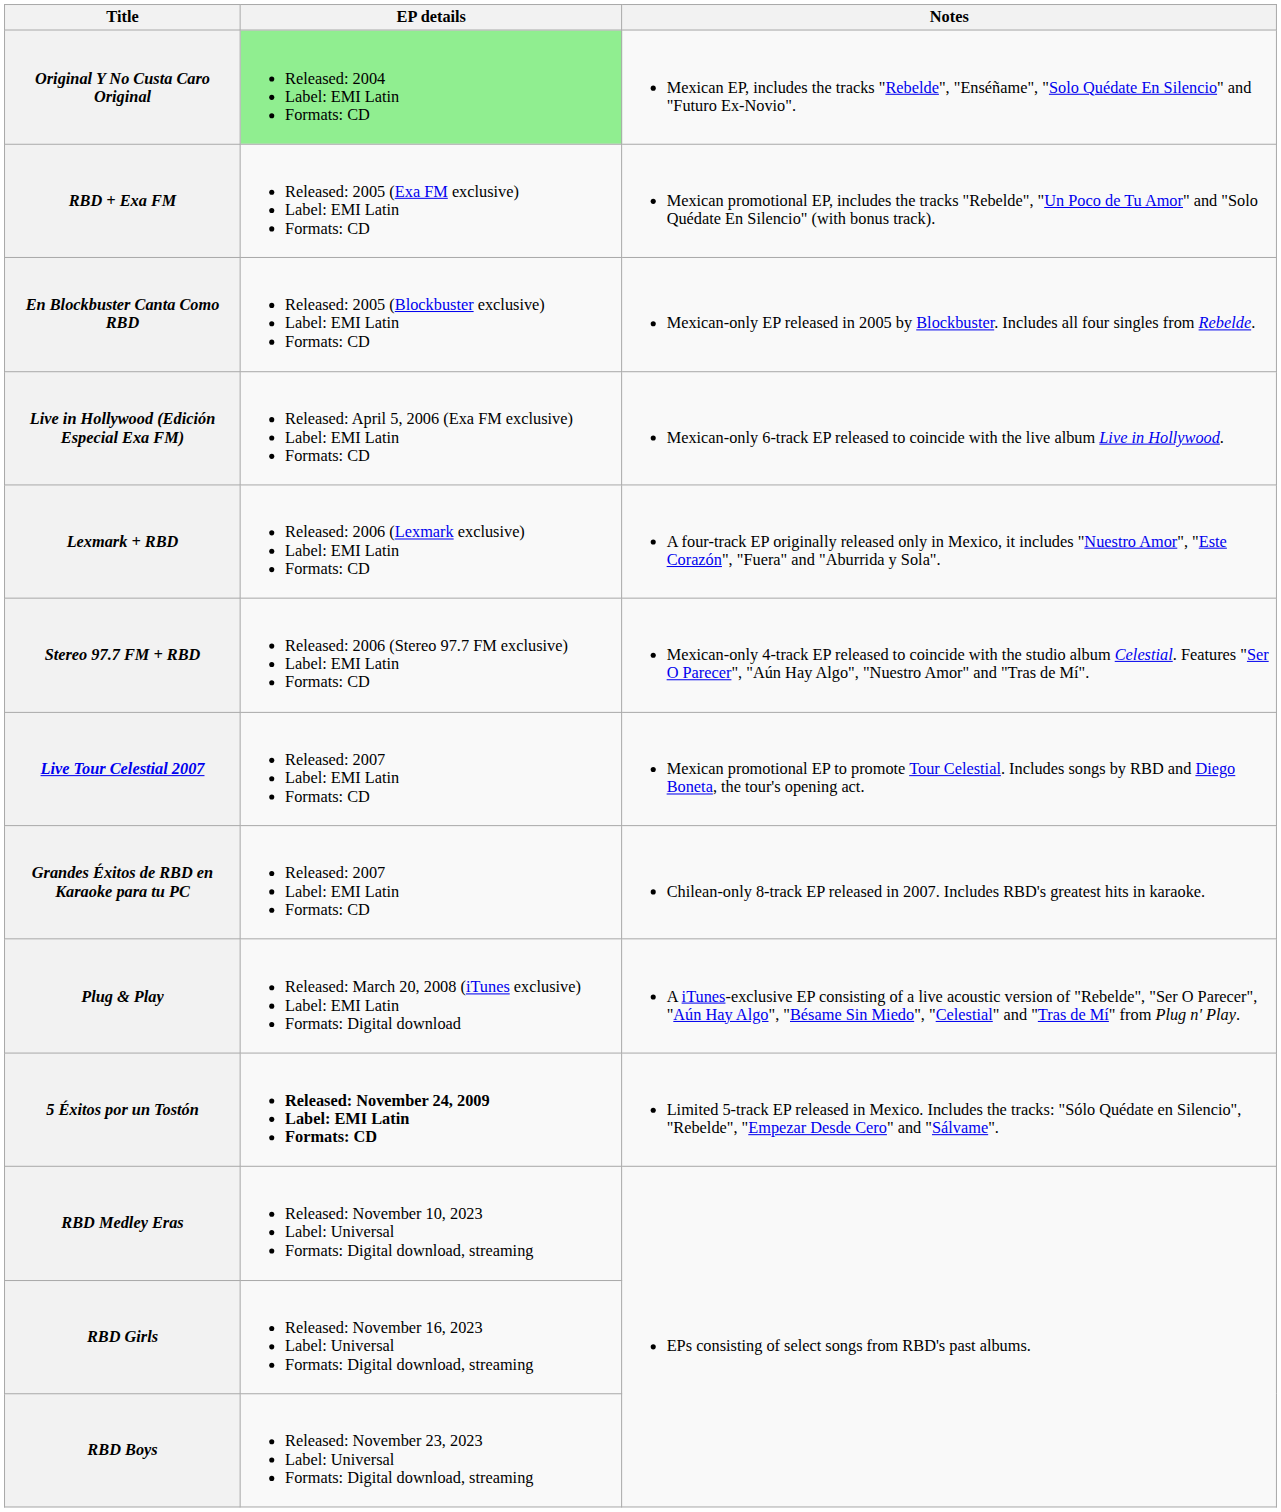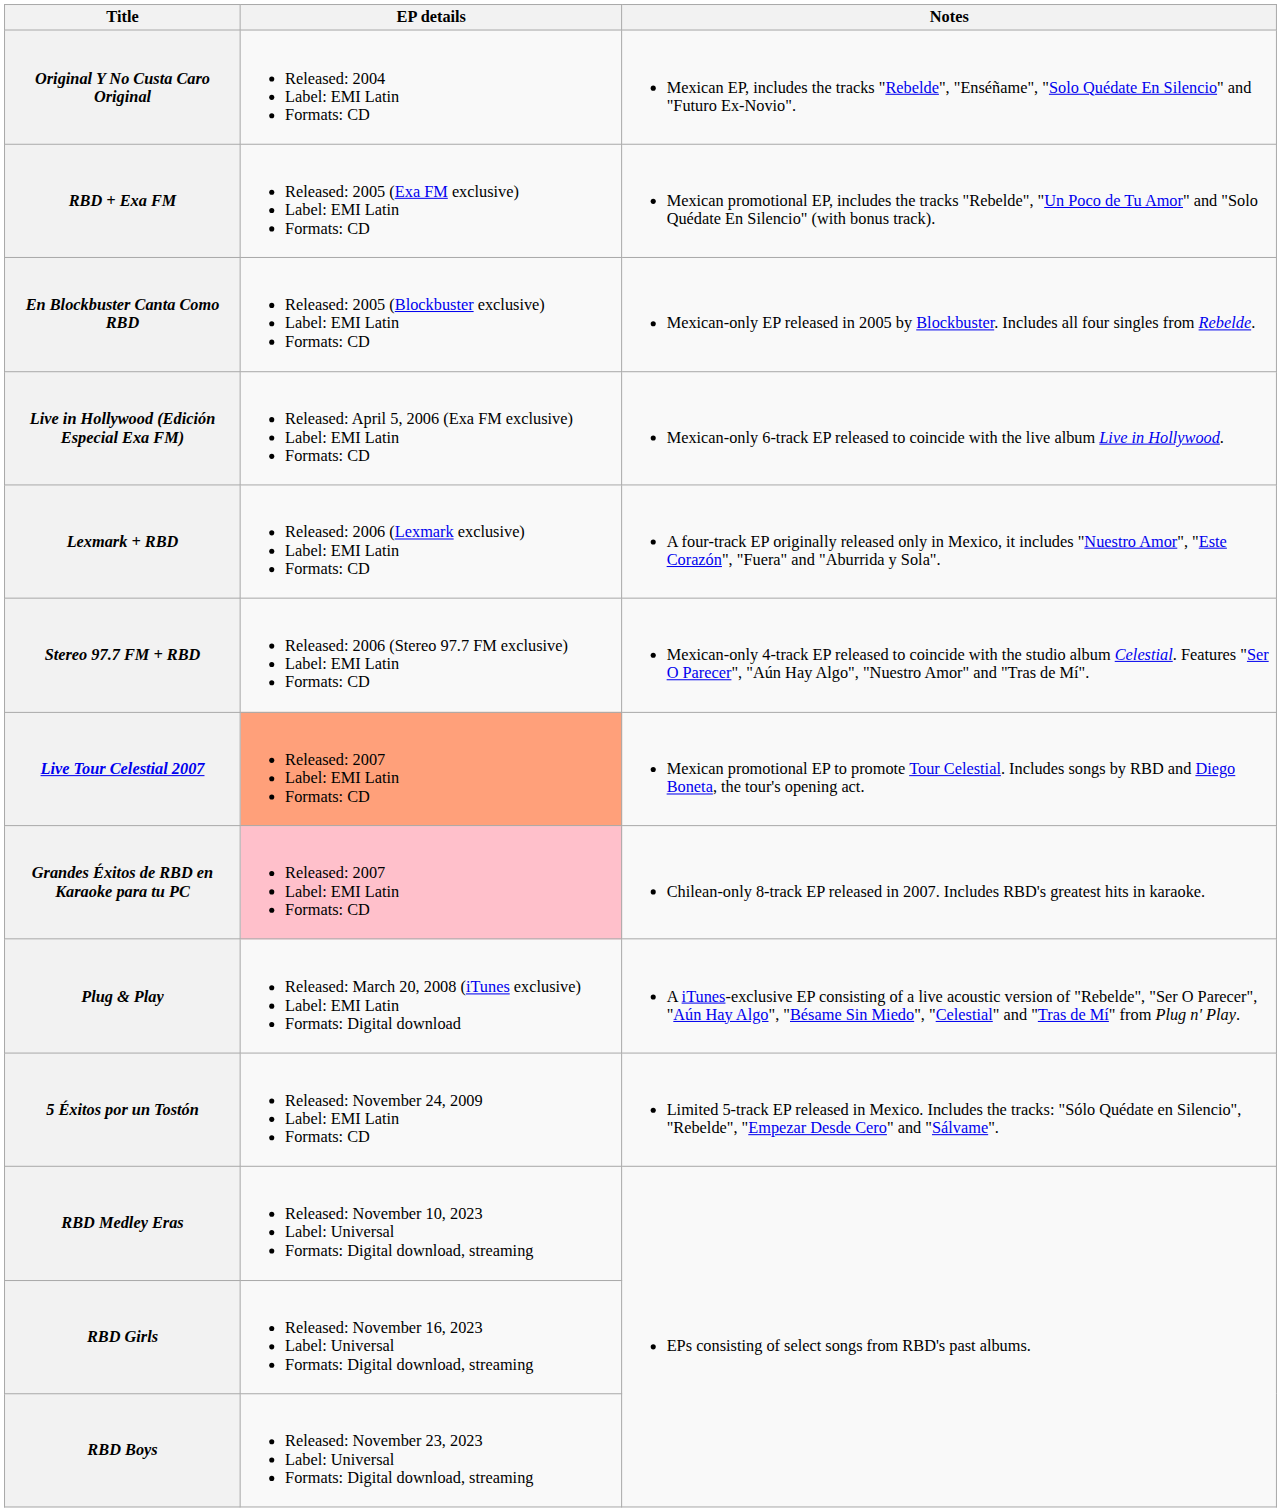(431, 96) lightgreen background -> (431, 96) no background
(431, 778) no background -> (431, 778) lightsalmon background
(431, 892) no background -> (431, 892) pink background
(431, 1119) bold -> (431, 1119) normal
